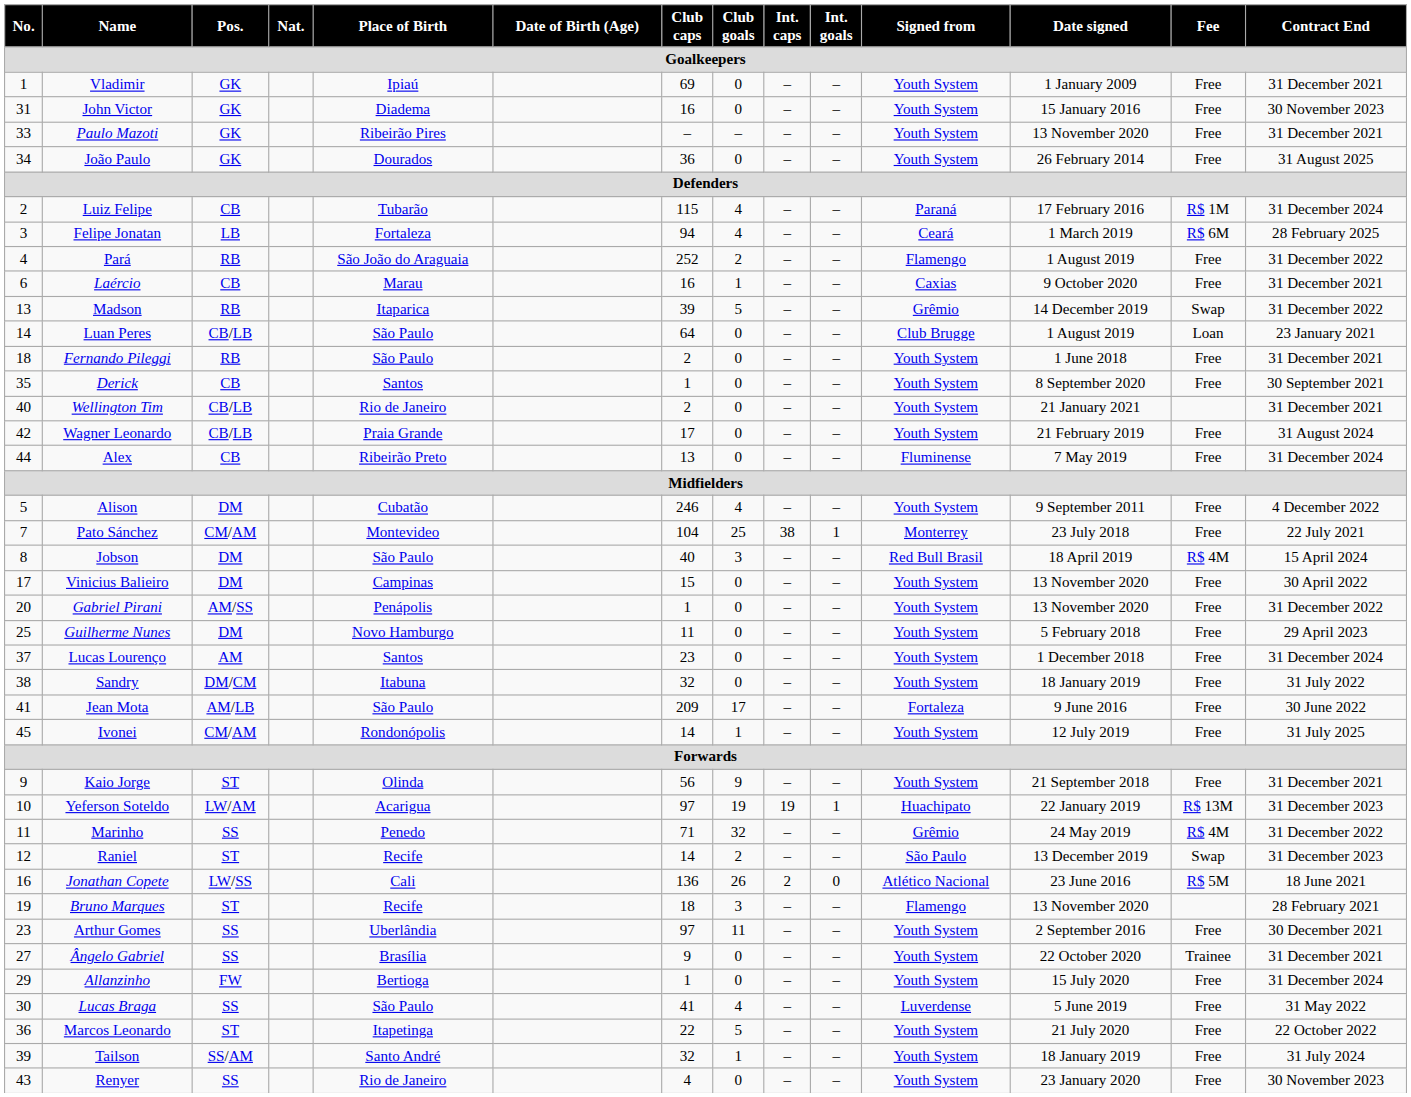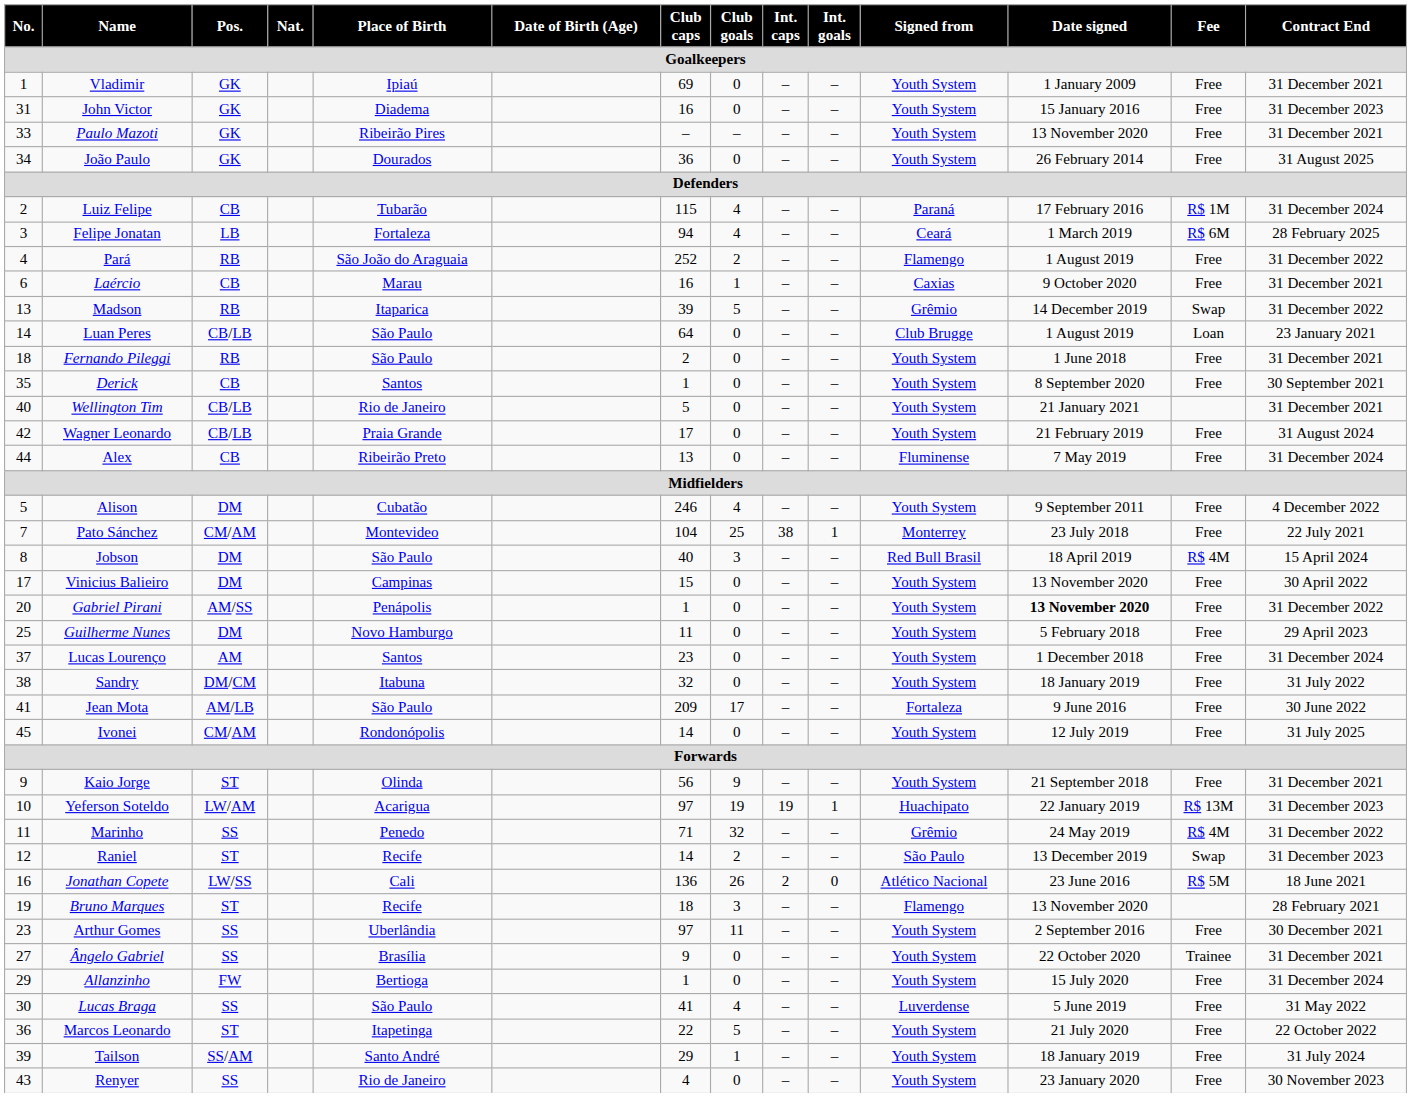(1326, 109) 30 November 2023 -> (1326, 109) 31 December 2023
(687, 407) 2 -> (686, 407) 5
(1090, 607) normal -> (1090, 607) bold
(738, 731) 1 -> (737, 731) 0
(687, 1055) 32 -> (686, 1055) 29
